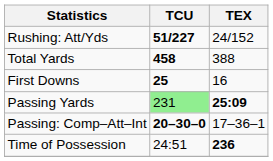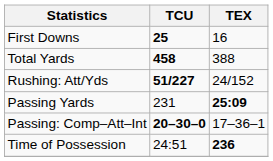rows swapped: (43, 80) <-> (58, 37)
(164, 102) lightgreen background -> (164, 102) no background
